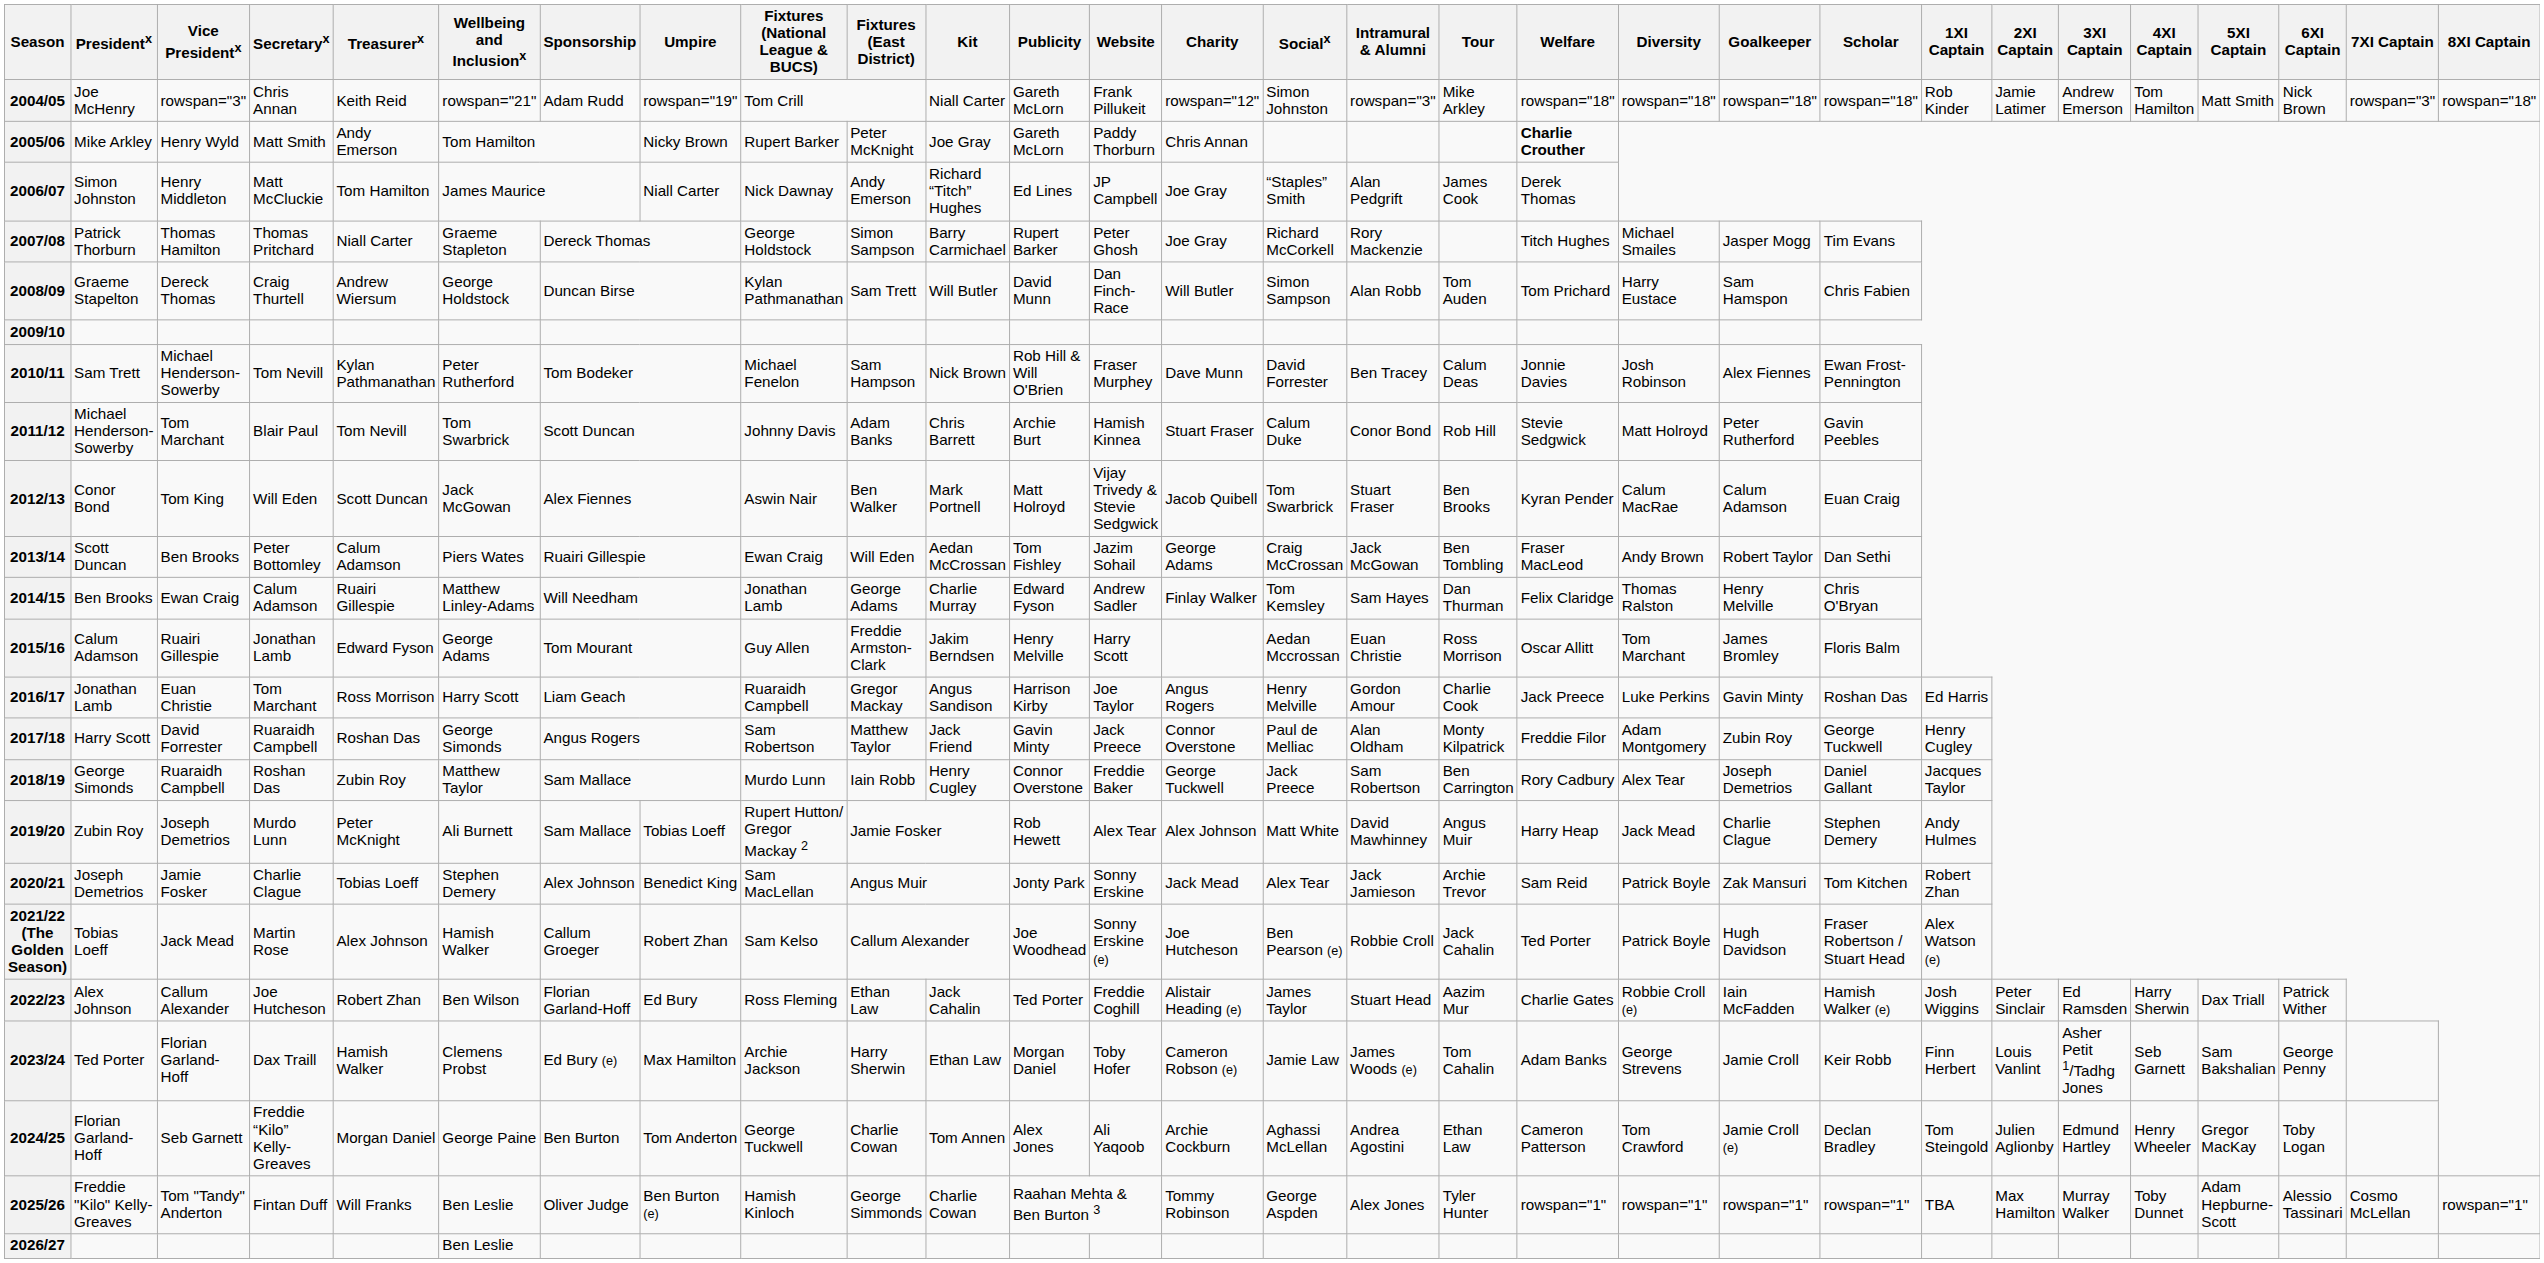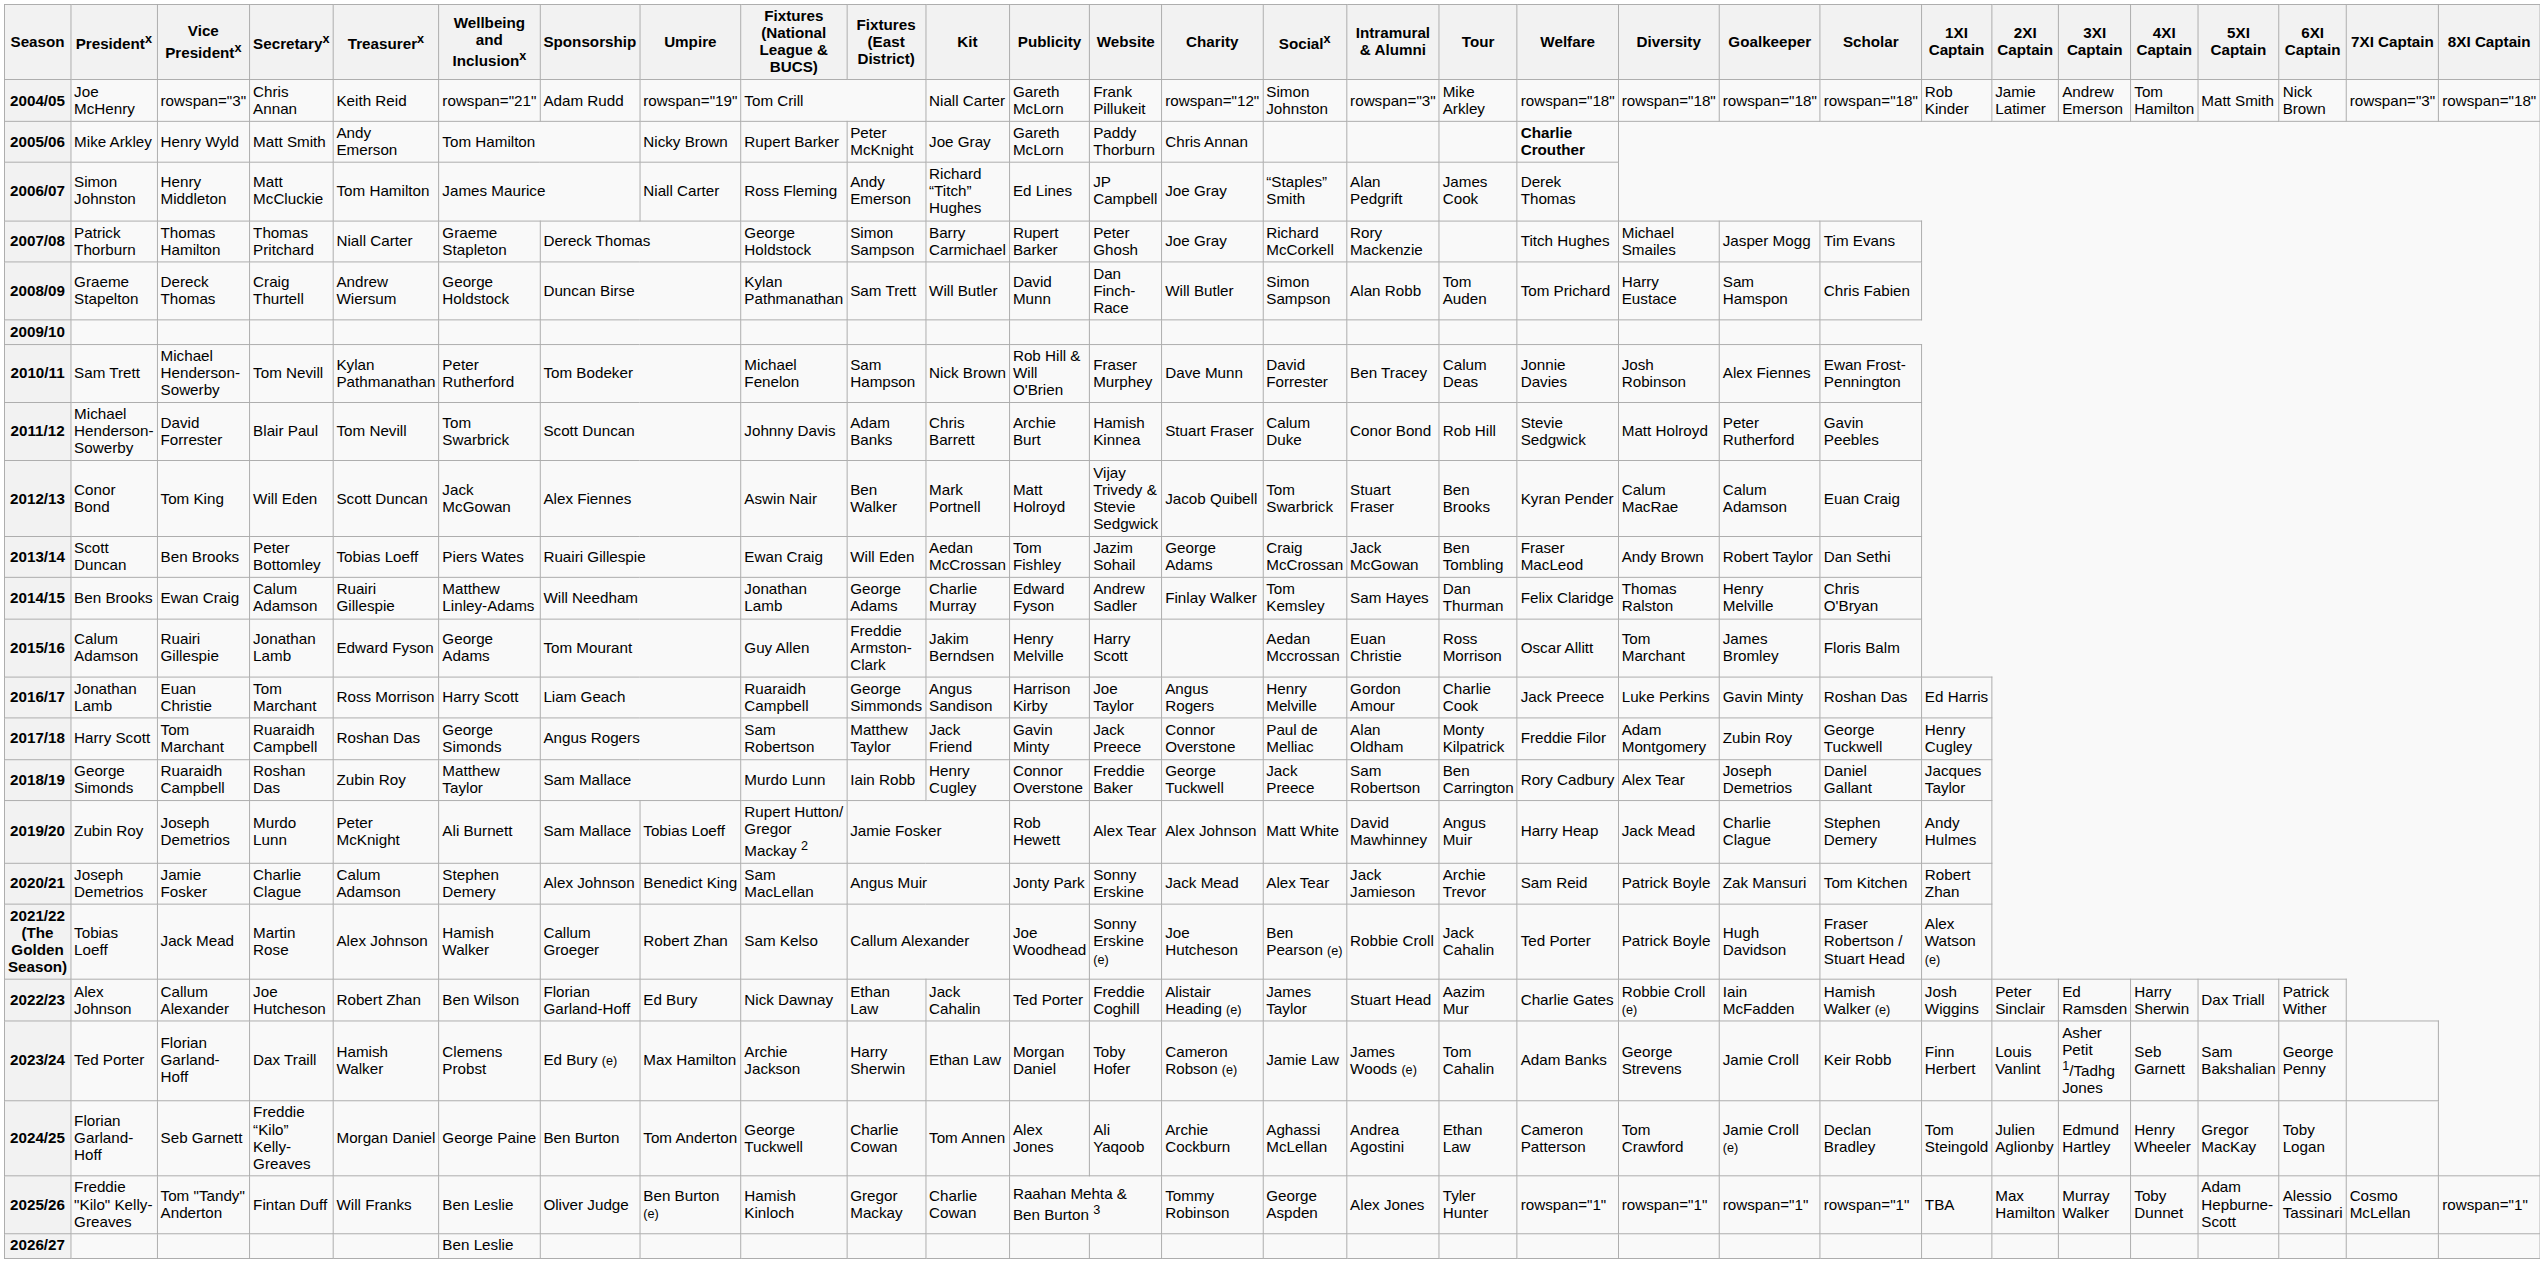(789, 191) Nick Dawnay -> (791, 191) Ross Fleming
(192, 431) Tom Marchant -> (191, 431) David Forrester
(369, 556) Calum Adamson -> (377, 556) Tobias Loeff
(876, 697) Gregor Mackay -> (886, 697) George Simmonds
(191, 738) David Forrester -> (192, 738) Tom Marchant
(377, 883) Tobias Loeff -> (369, 883) Calum Adamson
(791, 1000) Ross Fleming -> (789, 1000) Nick Dawnay
(886, 1204) George Simmonds -> (876, 1204) Gregor Mackay
